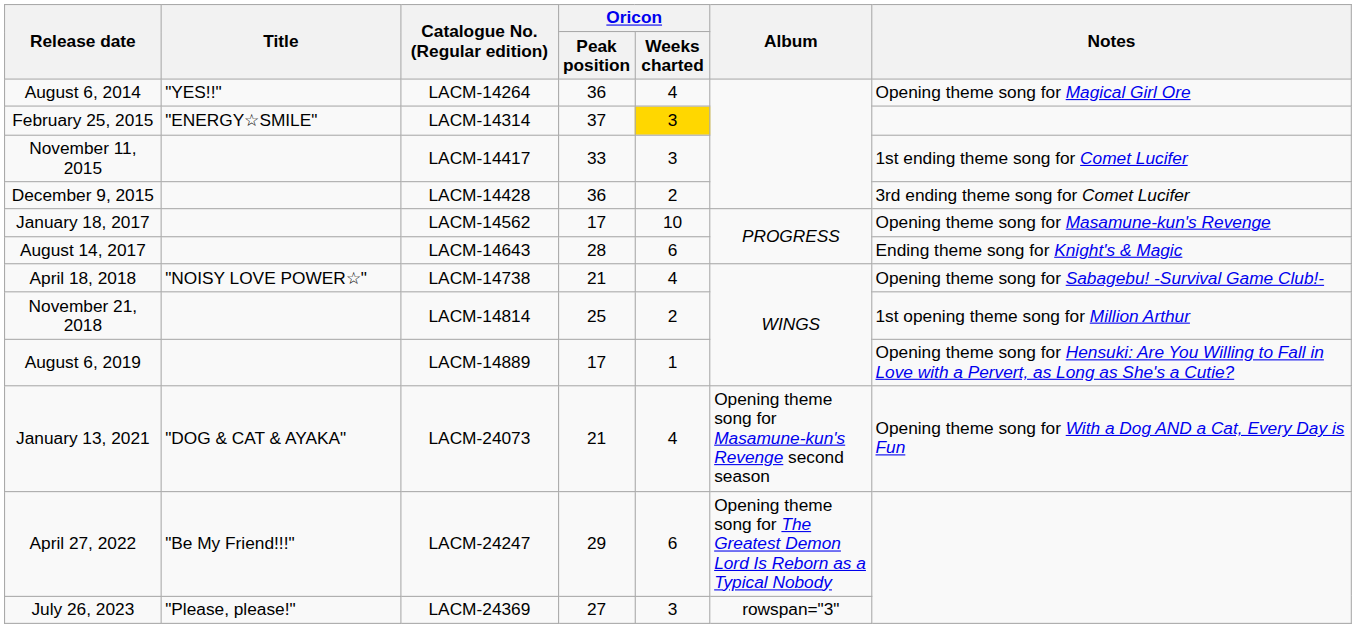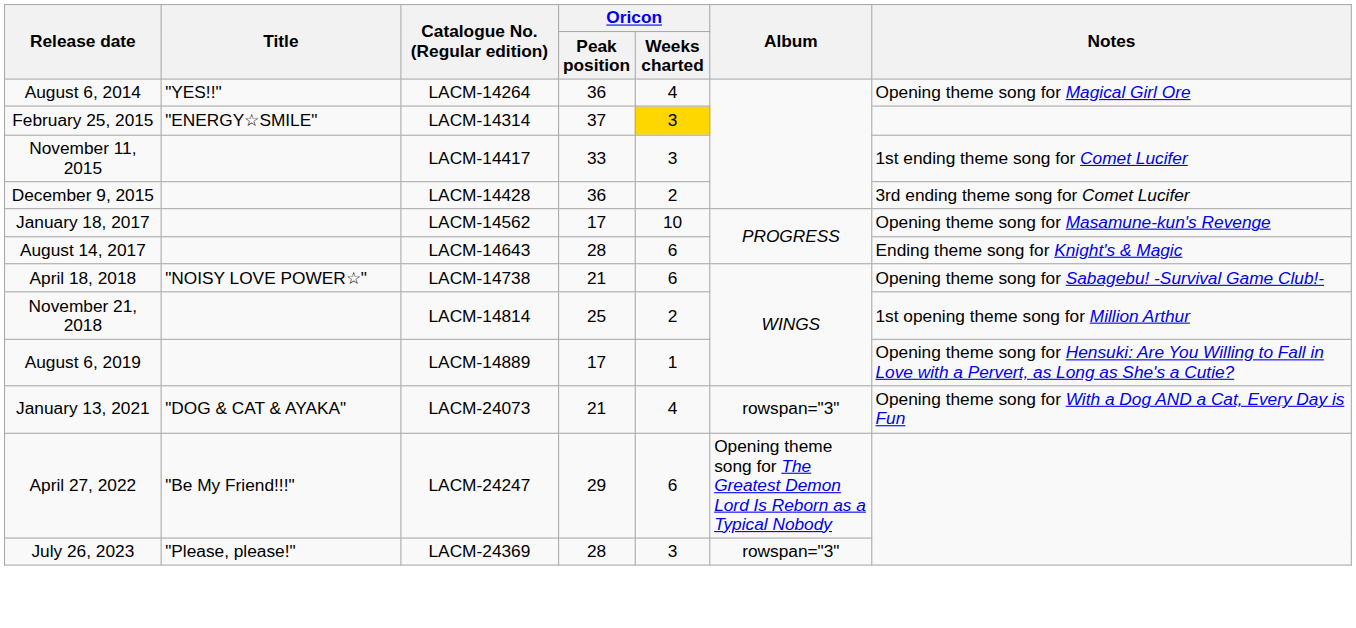(672, 277) 4 -> (672, 277) 6
(780, 438) Opening theme song for Masamune-kun's Revenge second season -> (791, 409) rowspan="3"
(597, 609) 27 -> (597, 551) 28
